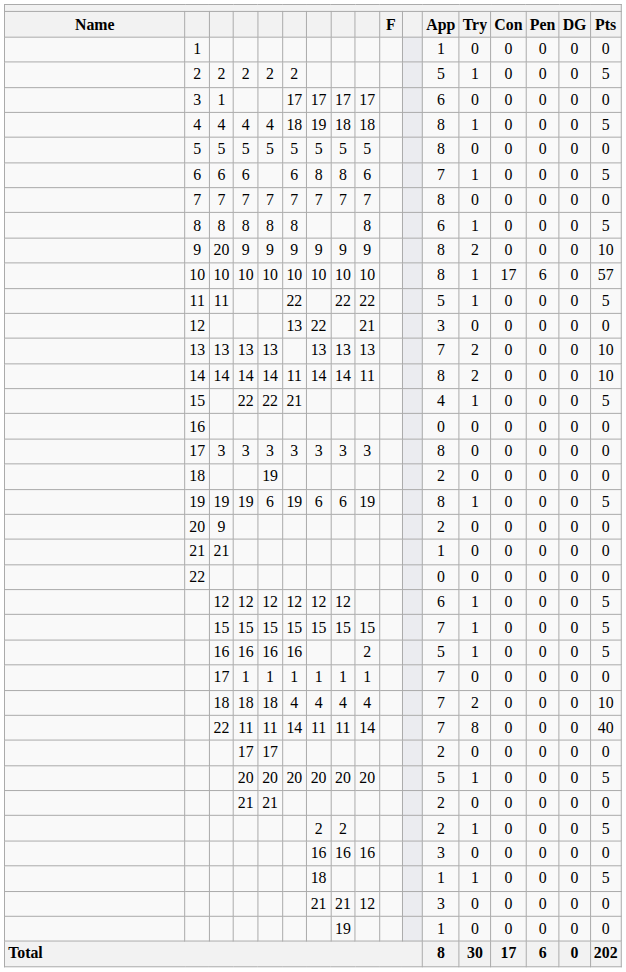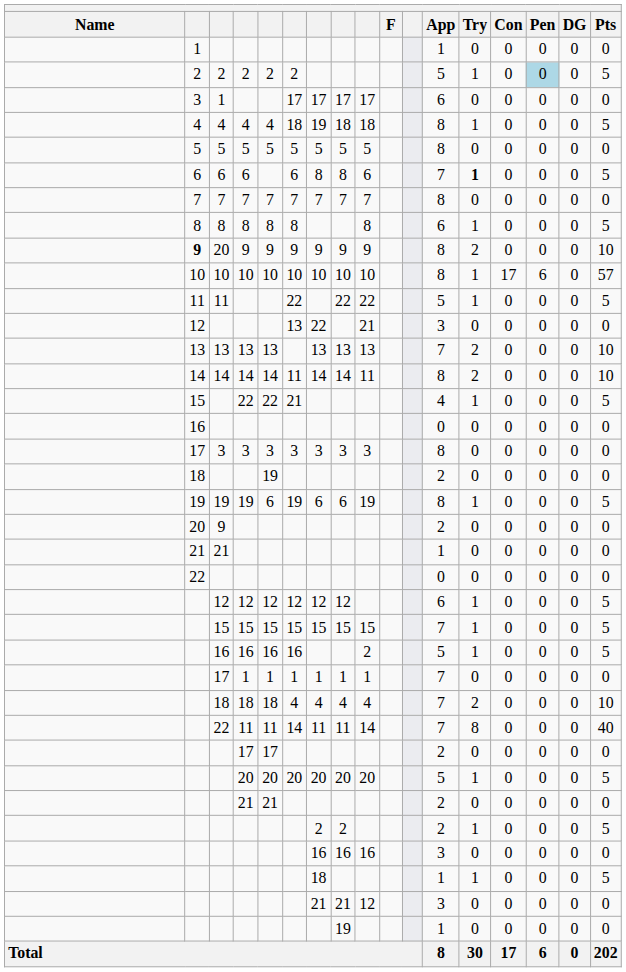(543, 74) no background -> (543, 74) lightblue background
(475, 175) normal -> (475, 175) bold
(197, 250) normal -> (197, 250) bold
